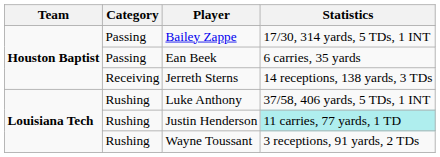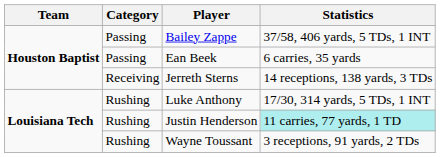(347, 36) 17/30, 314 yards, 5 TDs, 1 INT -> (347, 36) 37/58, 406 yards, 5 TDs, 1 INT
(347, 99) 37/58, 406 yards, 5 TDs, 1 INT -> (347, 99) 17/30, 314 yards, 5 TDs, 1 INT
